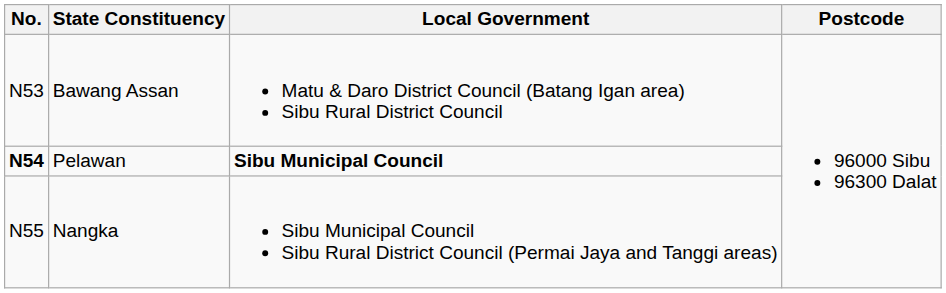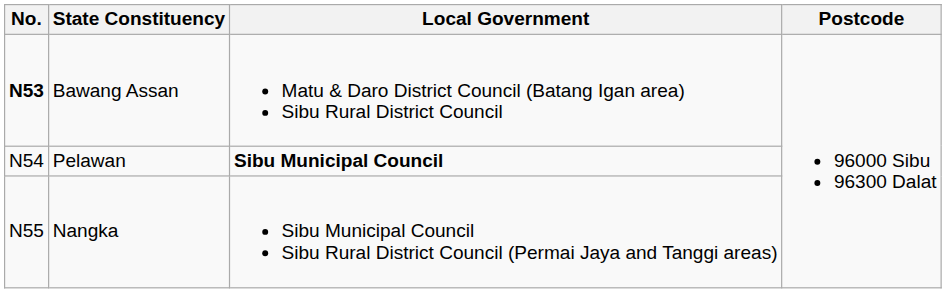(26, 90) normal -> (26, 90) bold
(26, 160) bold -> (26, 160) normal
